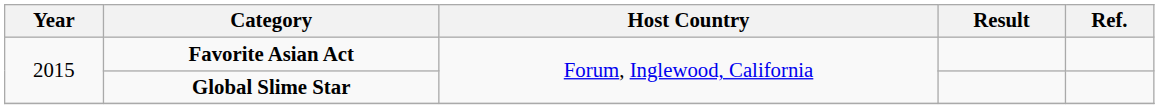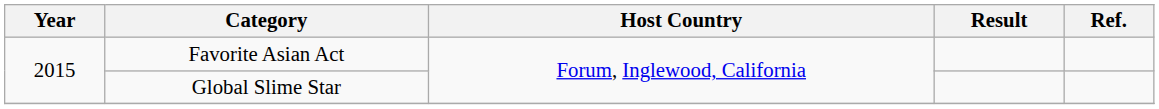(271, 53) bold -> (266, 53) normal
(271, 86) bold -> (266, 86) normal
